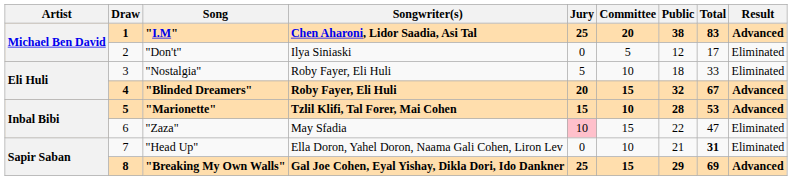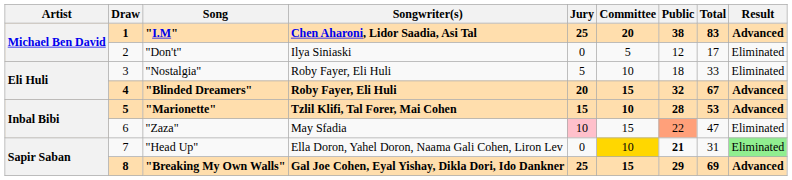(678, 128) no background -> (678, 128) lightsalmon background
(628, 147) no background -> (628, 147) gold background
(678, 147) normal -> (678, 147) bold
(713, 147) bold -> (713, 147) normal
(758, 147) no background -> (758, 147) lightgreen background
